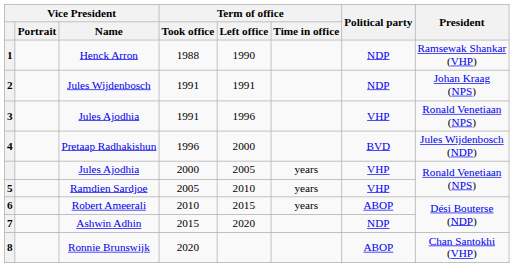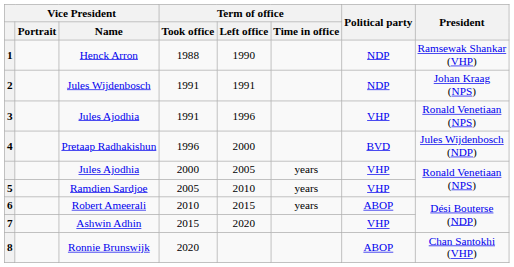(378, 223) NDP -> (378, 223) VHP
